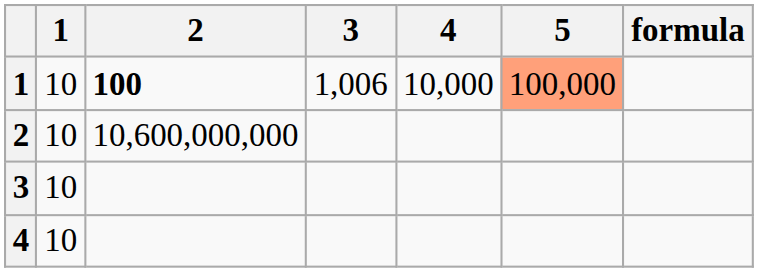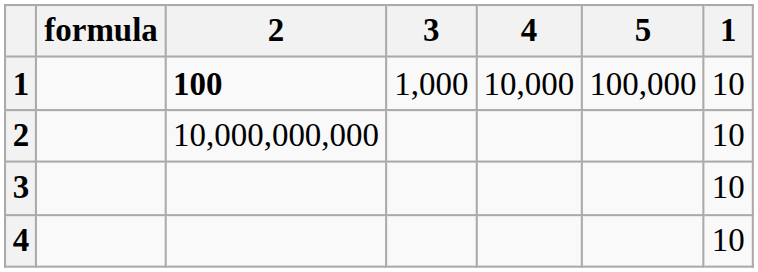columns swapped: (61, 30) <-> (688, 30)
(351, 82) 1,006 -> (431, 82) 1,000
(562, 82) lightsalmon background -> (643, 82) no background
(195, 135) 10,600,000,000 -> (276, 135) 10,000,000,000
